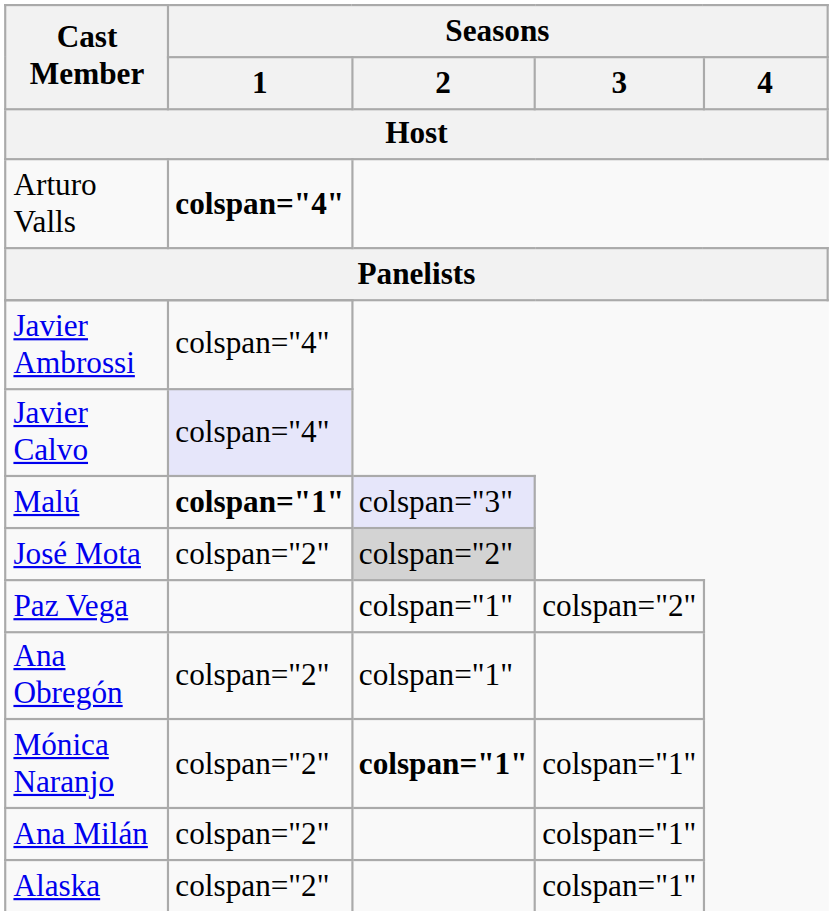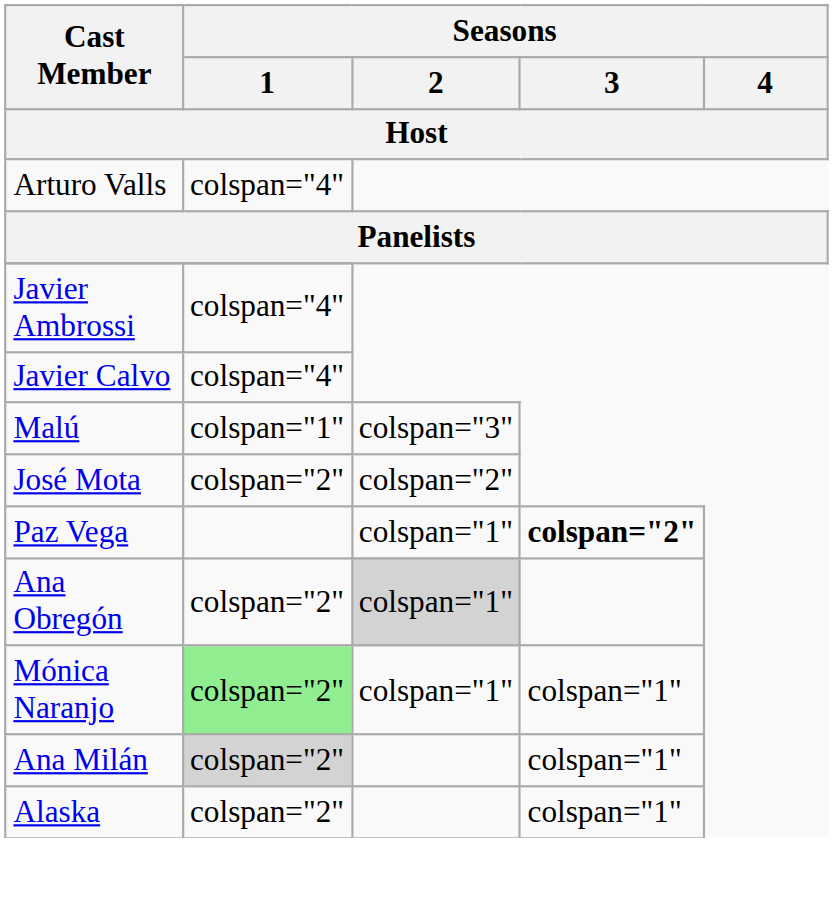(260, 203) bold -> (267, 185) normal
(252, 432) lavender background -> (267, 376) no background
(260, 502) bold -> (267, 428) normal
(436, 502) lavender background -> (436, 428) no background
(436, 553) lightgrey background -> (436, 479) no background
(619, 605) normal -> (612, 531) bold
(436, 675) no background -> (436, 601) lightgrey background
(252, 763) no background -> (267, 689) lightgreen background
(443, 763) bold -> (436, 689) normal
(252, 833) no background -> (267, 759) lightgrey background
